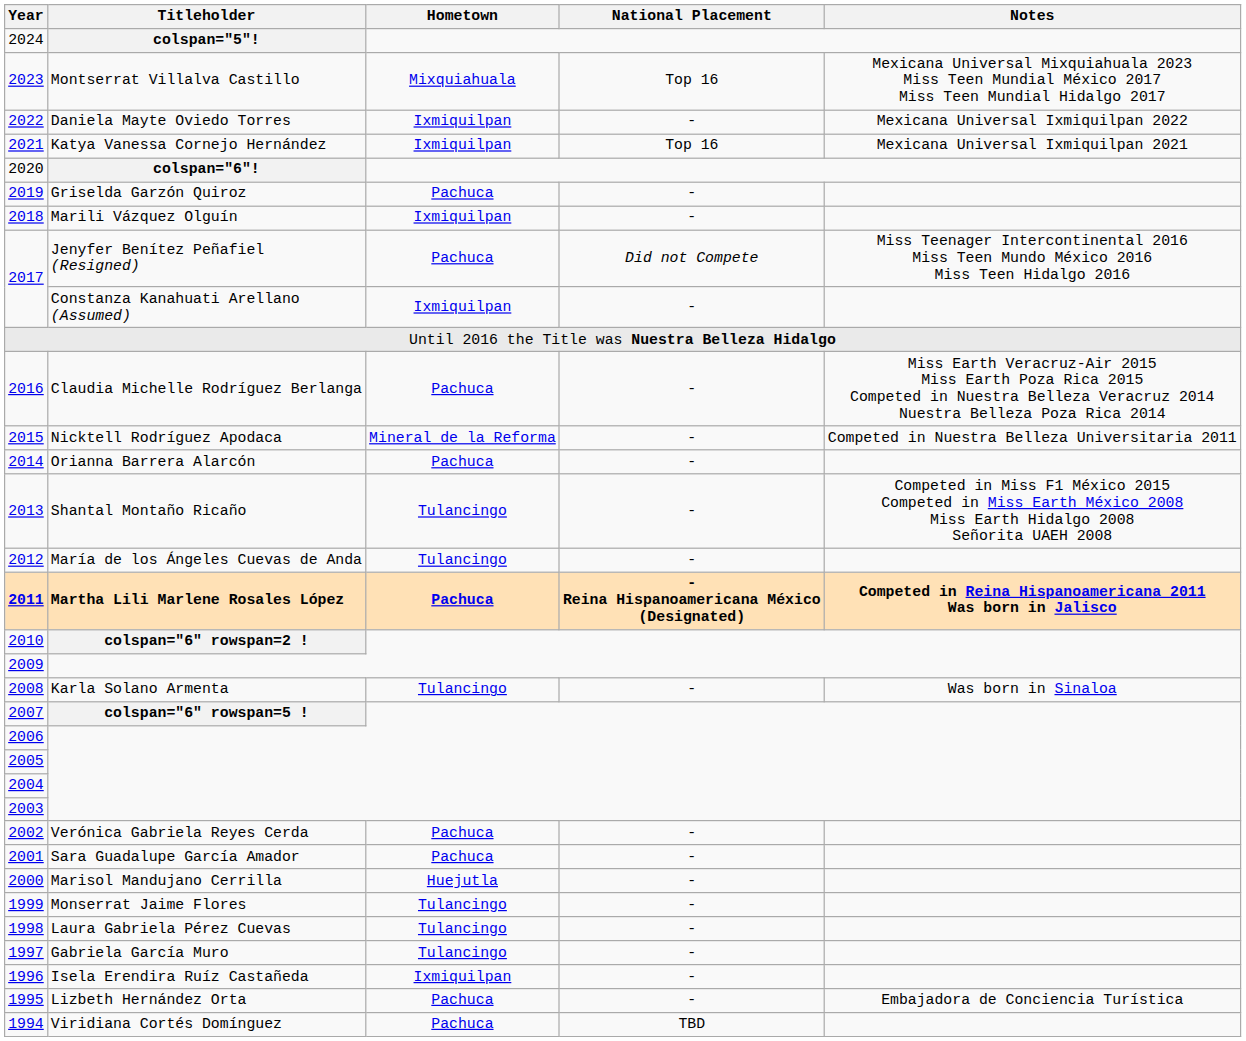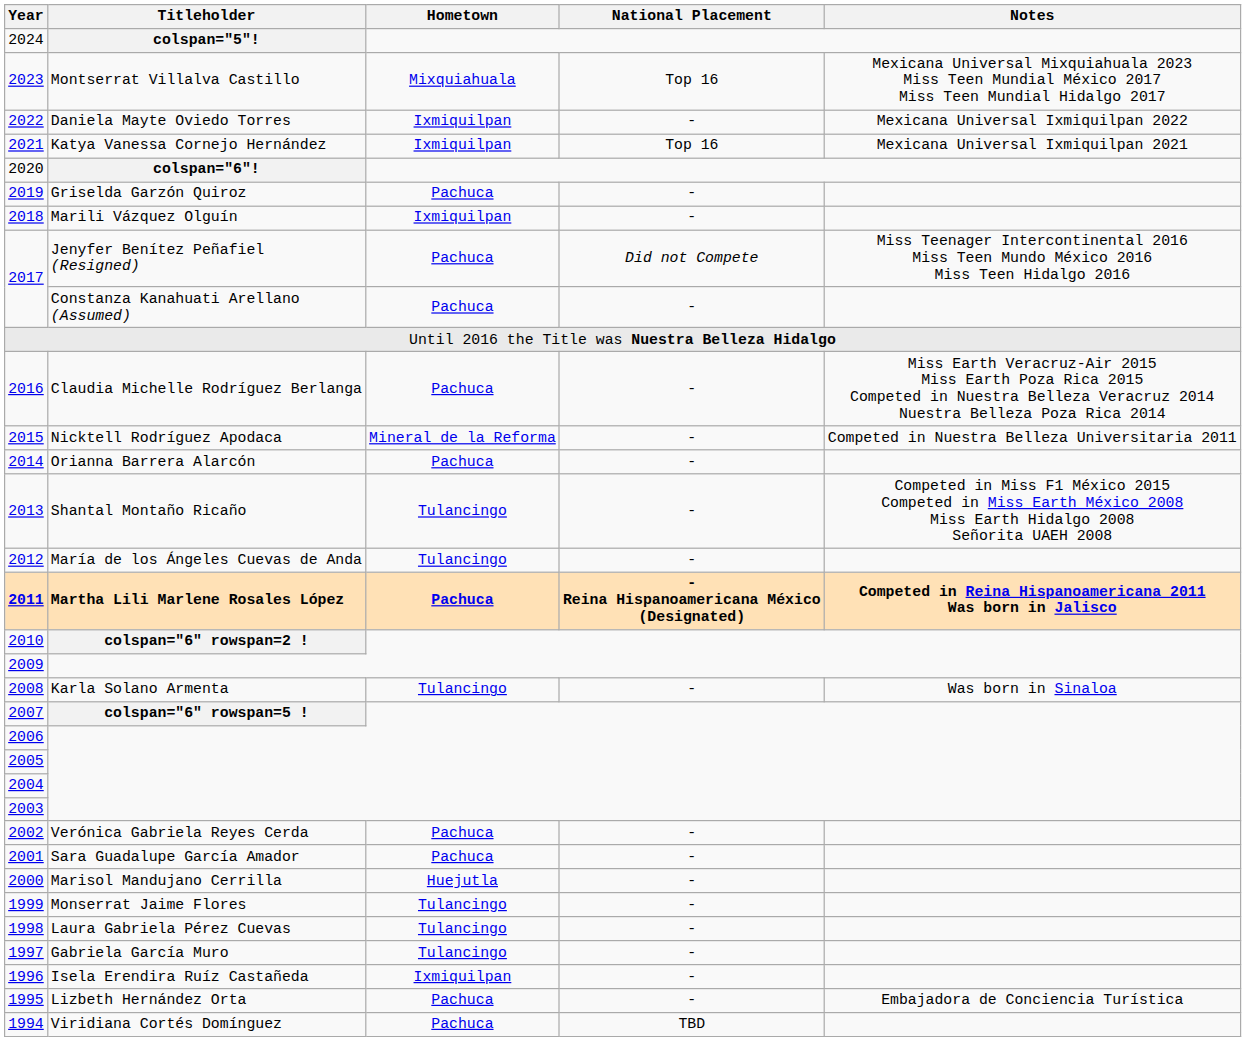(462, 308) Ixmiquilpan -> (462, 308) Pachuca
